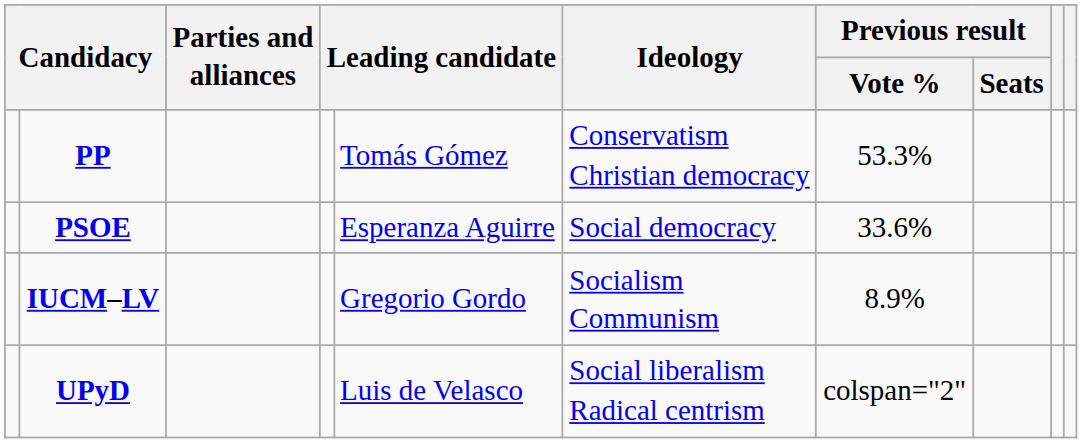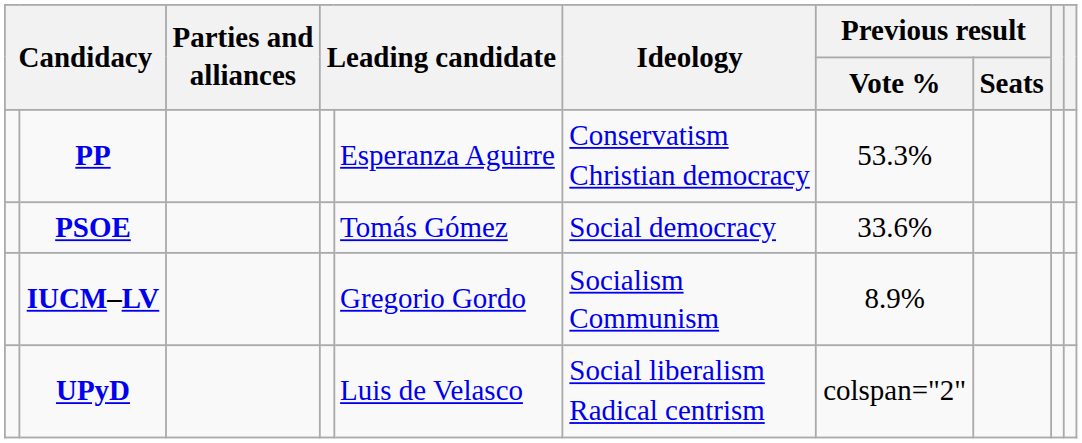(424, 155) Tomás Gómez -> (447, 155) Esperanza Aguirre
(447, 227) Esperanza Aguirre -> (424, 227) Tomás Gómez
